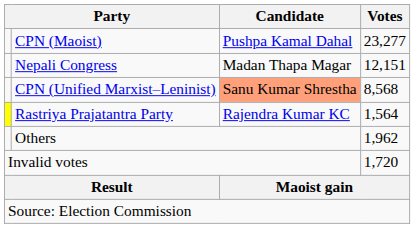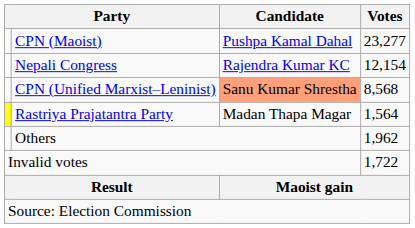(287, 65) Madan Thapa Magar -> (286, 65) Rajendra Kumar KC
(385, 65) 12,151 -> (385, 65) 12,154
(286, 114) Rajendra Kumar KC -> (287, 114) Madan Thapa Magar
(381, 162) 1,720 -> (381, 162) 1,722
